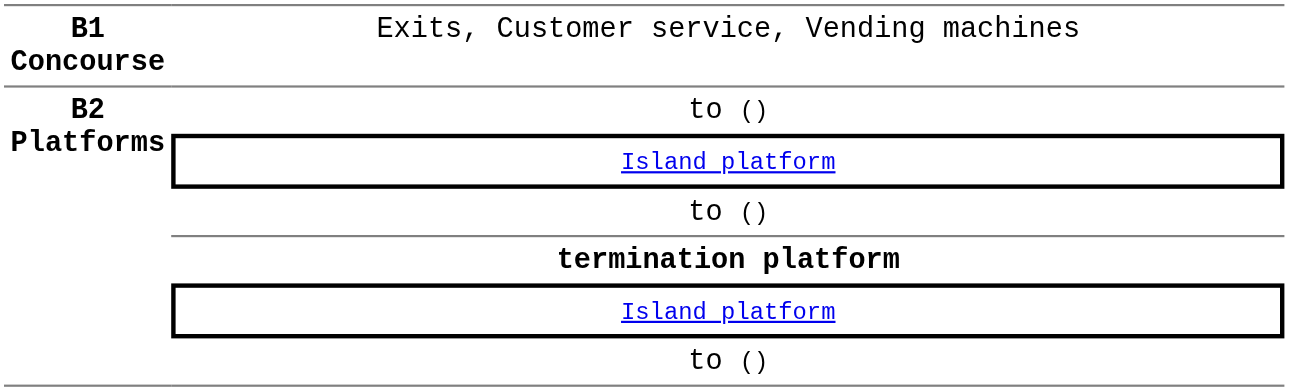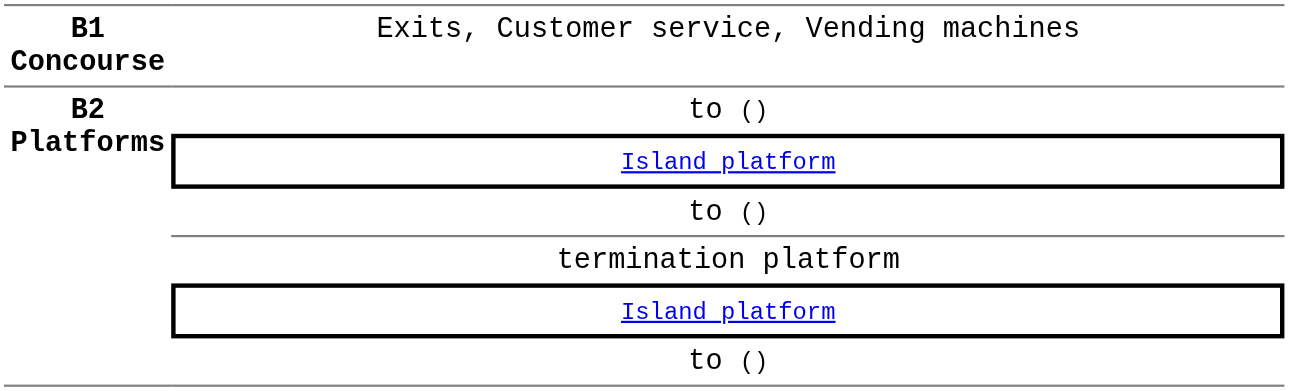(728, 260) bold -> (728, 260) normal
